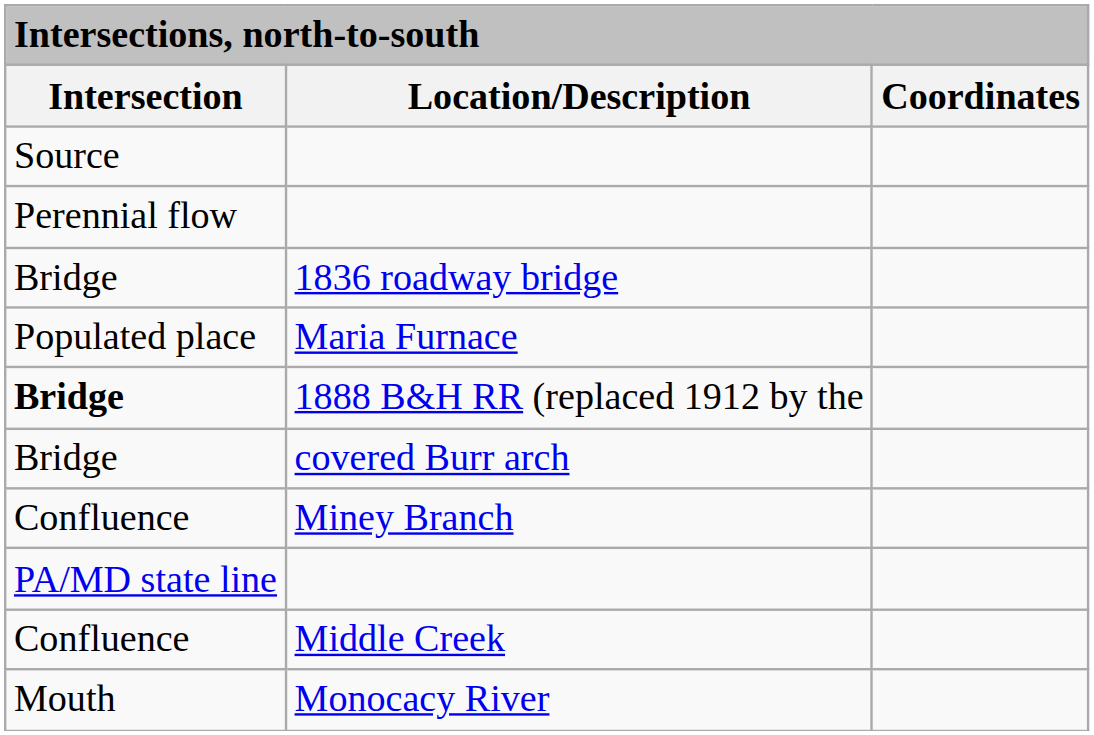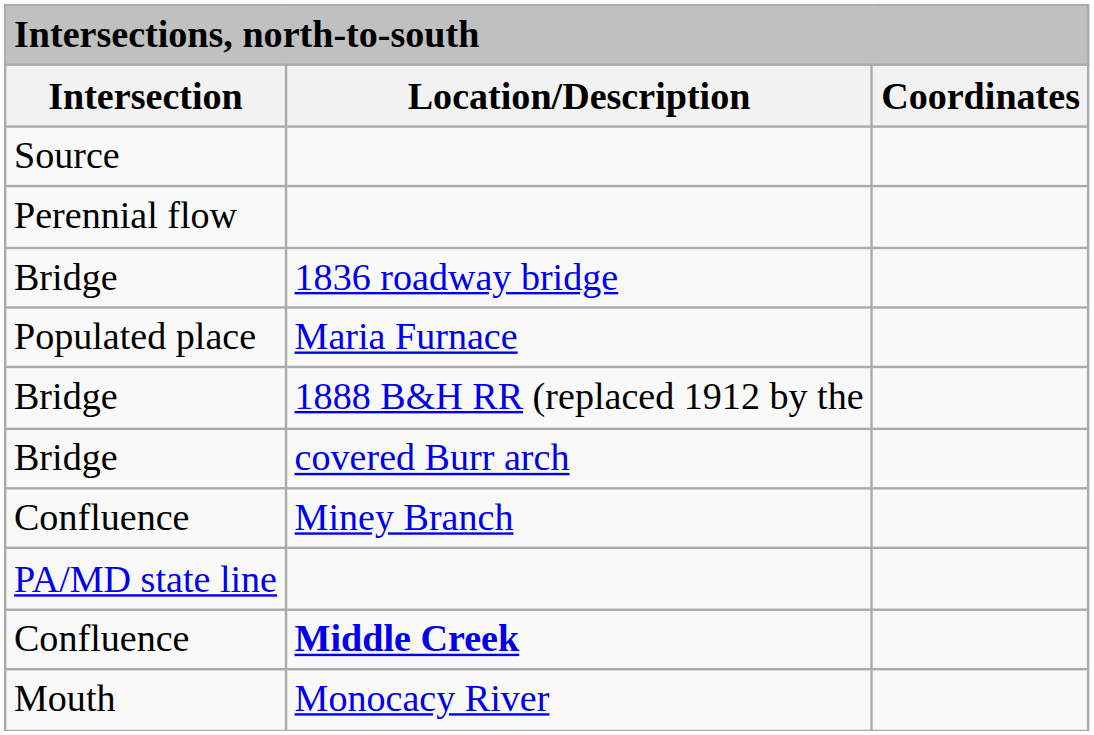(69, 397) bold -> (66, 397) normal
(400, 638) normal -> (407, 638) bold
